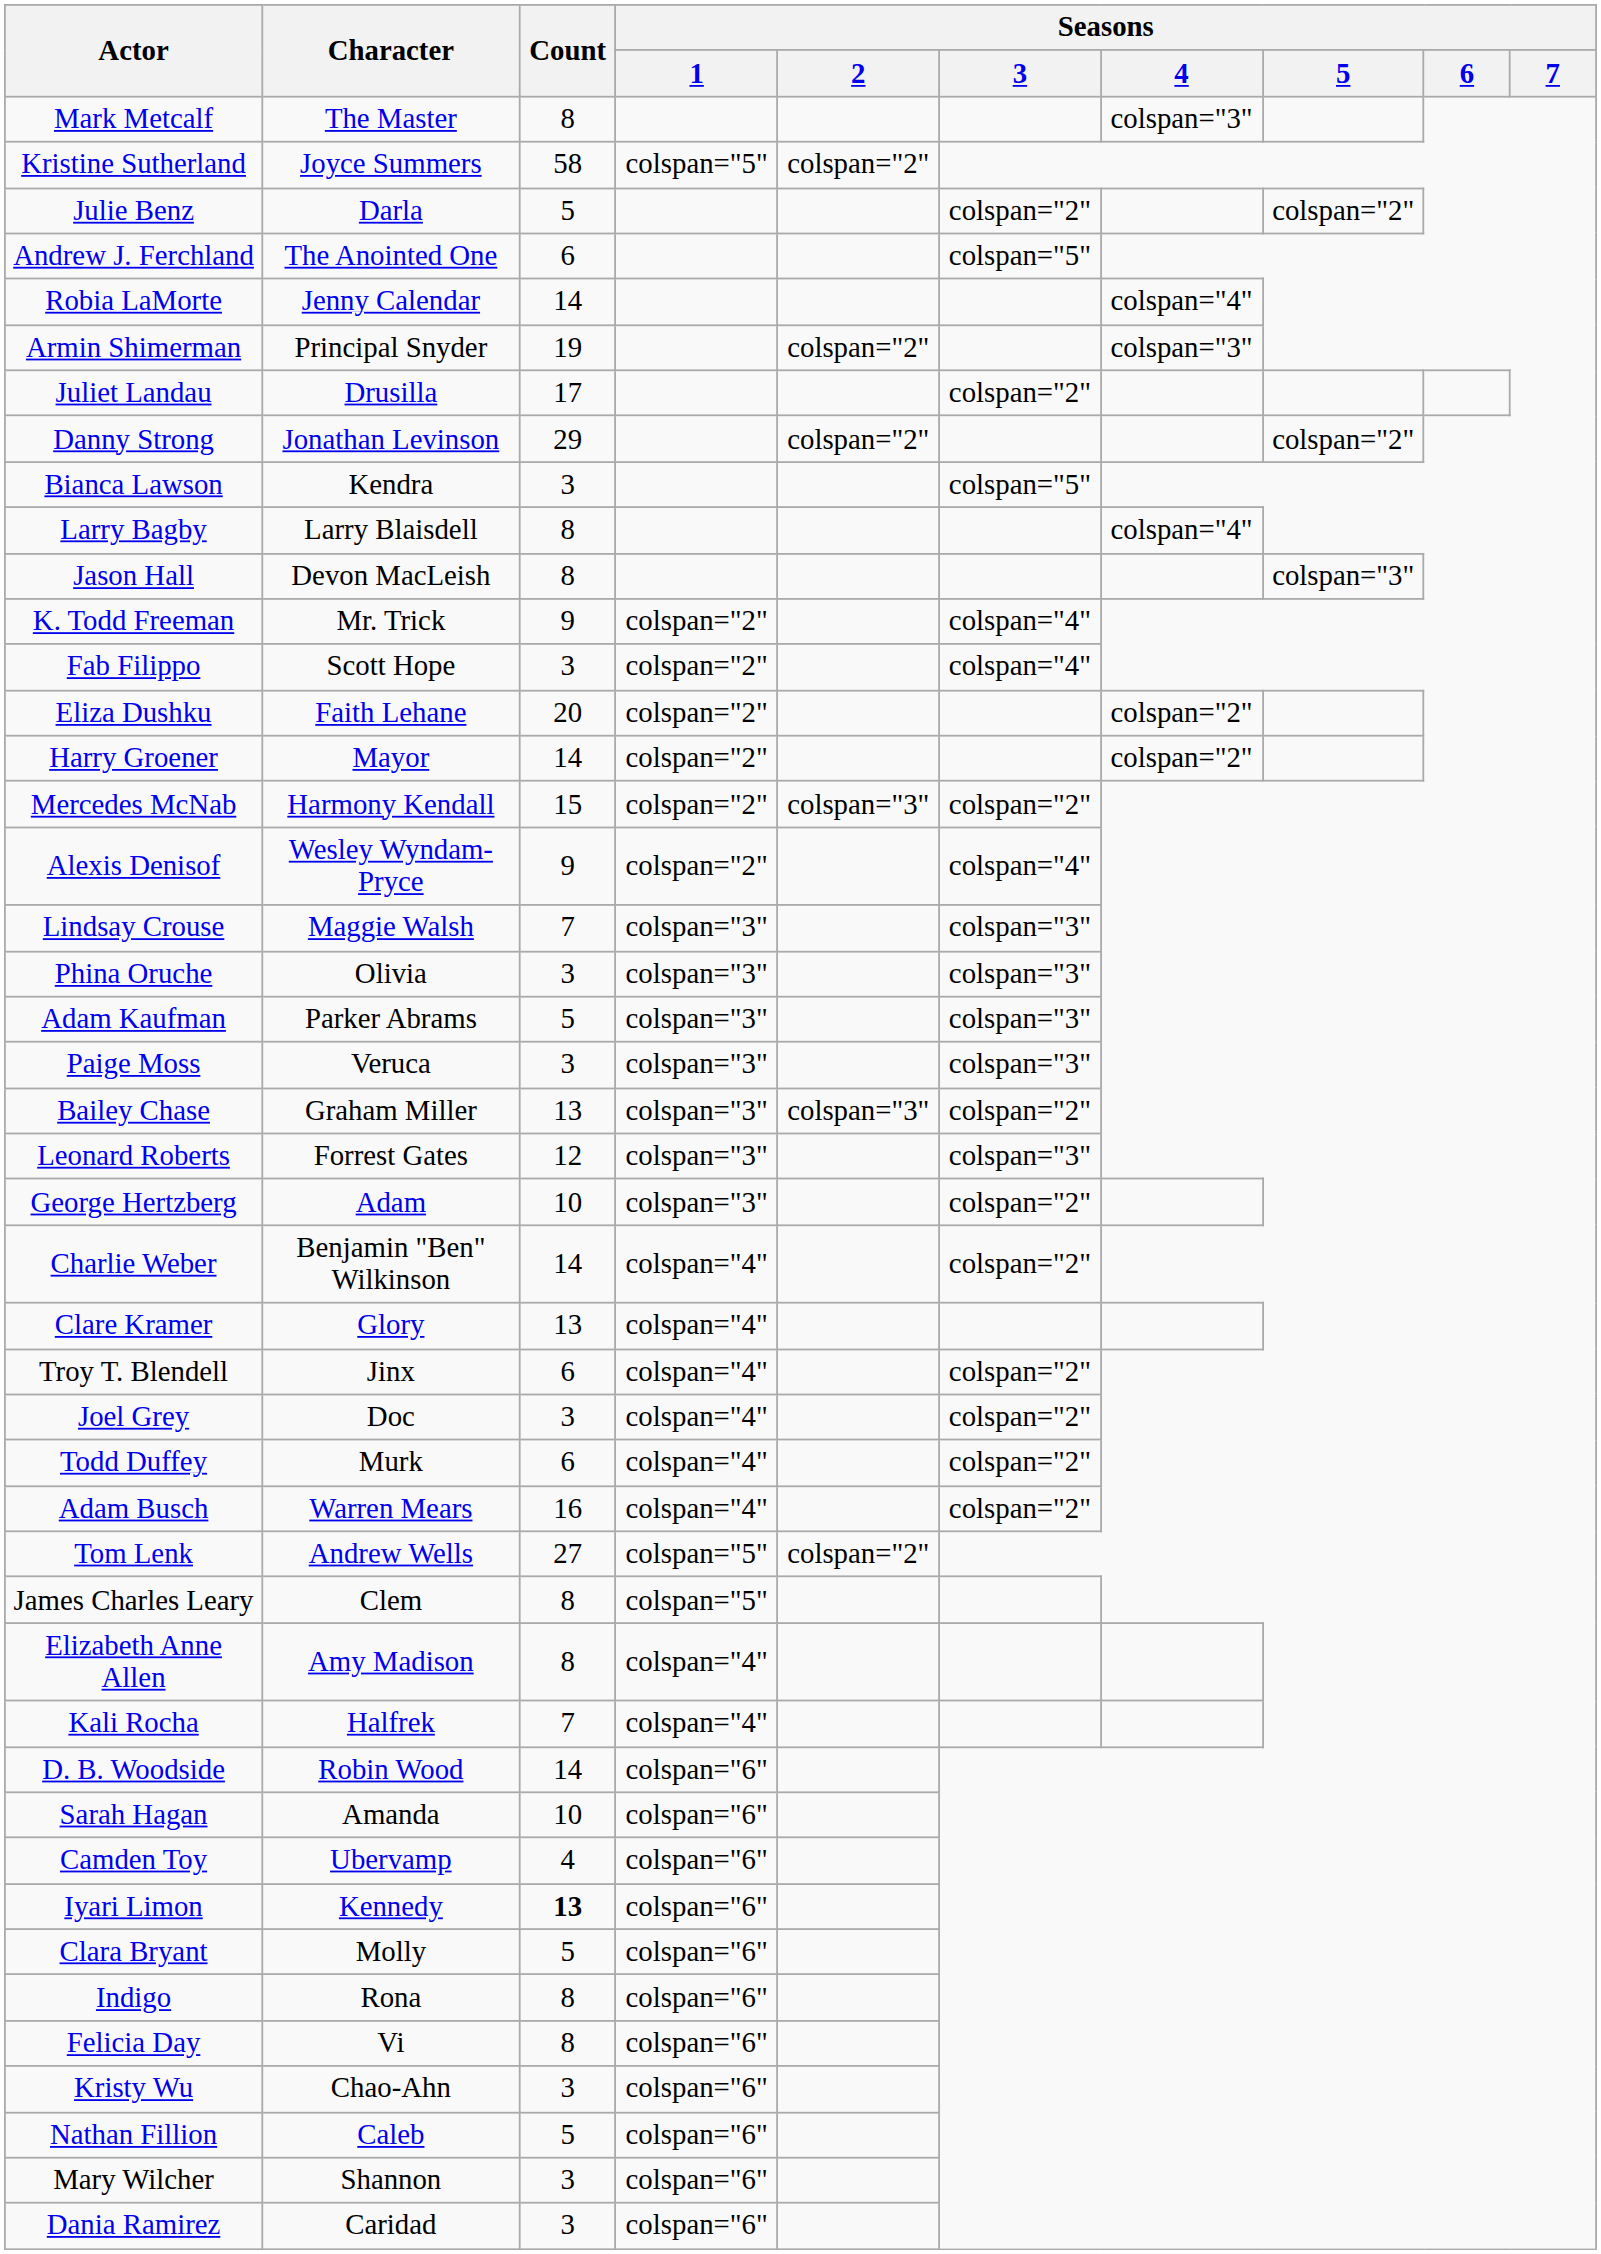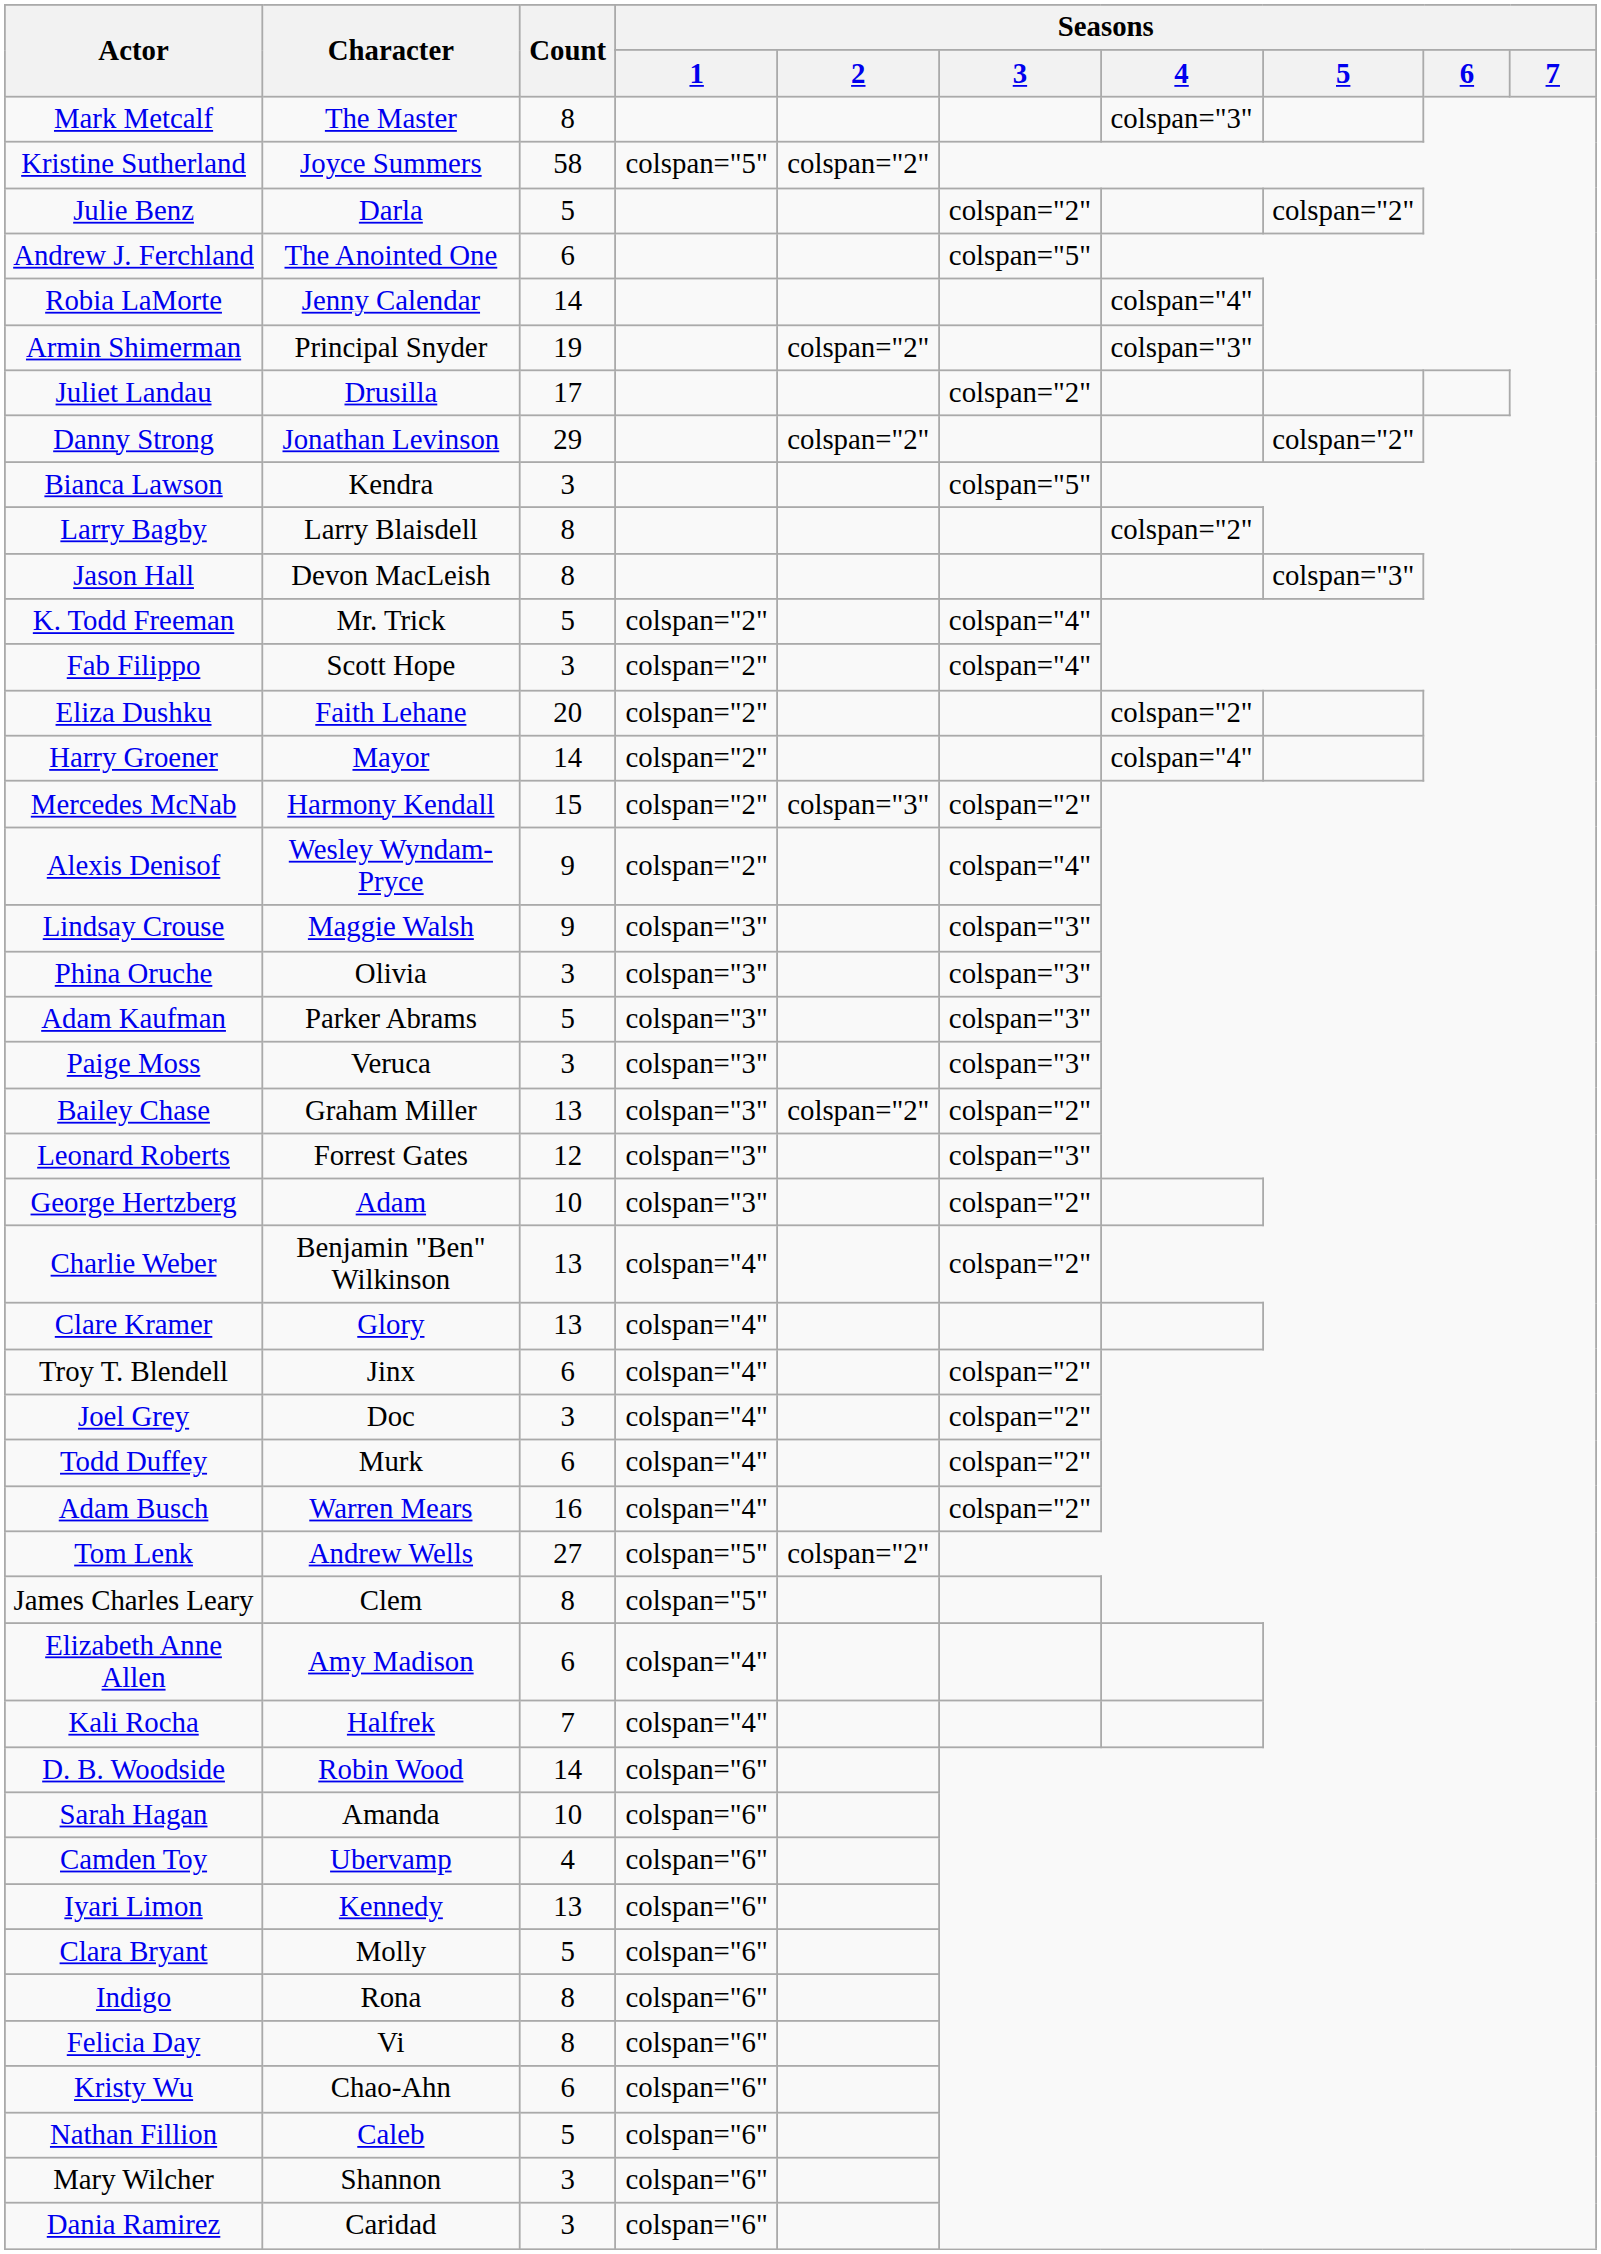(1182, 529) colspan="4" -> (1182, 529) colspan="2"
(568, 621) 9 -> (568, 621) 5
(1182, 758) colspan="2" -> (1182, 758) colspan="4"
(568, 927) 7 -> (568, 927) 9
(858, 1110) colspan="3" -> (858, 1110) colspan="2"
(568, 1263) 14 -> (568, 1263) 13
(568, 1661) 8 -> (568, 1661) 6
(568, 1905) bold -> (568, 1905) normal
(568, 2088) 3 -> (568, 2088) 6
